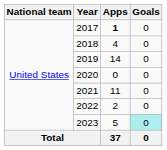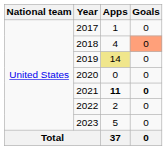(115, 28) bold -> (115, 28) normal
(146, 43) no background -> (146, 43) lightsalmon background
(115, 59) no background -> (115, 59) khaki background
(115, 91) normal -> (115, 91) bold
(146, 91) normal -> (146, 91) bold
(146, 122) paleturquoise background -> (146, 122) no background
